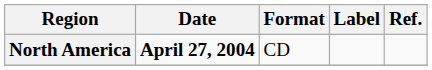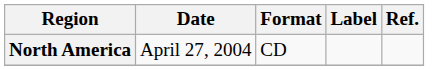(197, 49) bold -> (196, 49) normal
